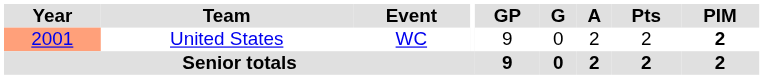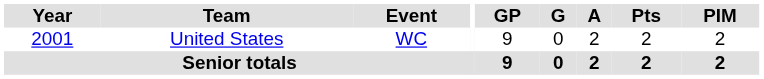(52, 39) lightsalmon background -> (52, 39) no background
(720, 39) bold -> (720, 39) normal
